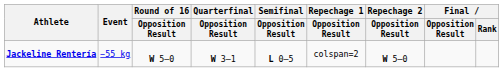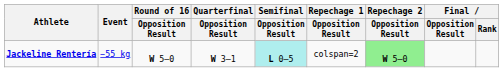(281, 59) no background -> (281, 59) paleturquoise background
(395, 59) no background -> (395, 59) lightgreen background
